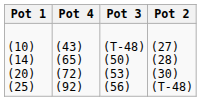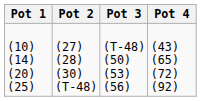columns swapped: (172, 14) <-> (76, 14)
